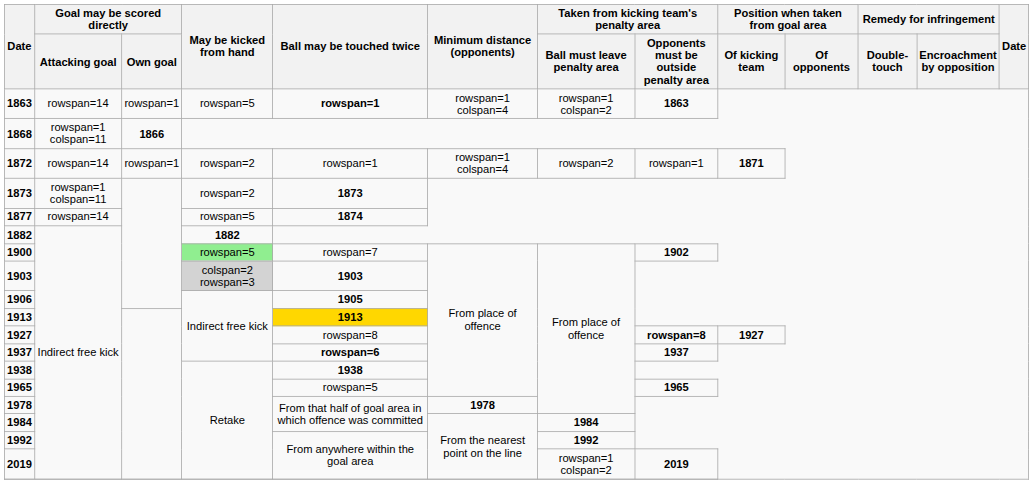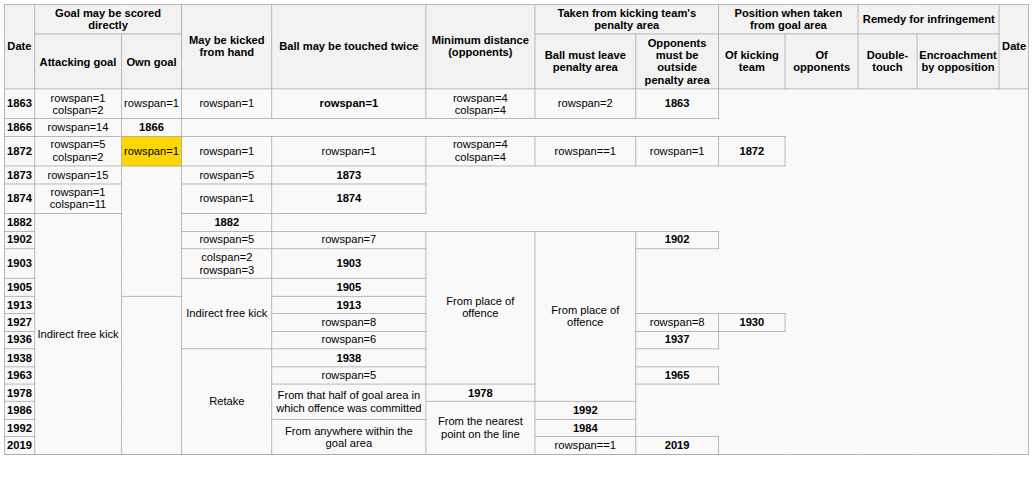(78, 103) rowspan=14 -> (78, 103) rowspan=1 colspan=2
(227, 103) rowspan=5 -> (227, 103) rowspan=1
(483, 103) rowspan=1 colspan=4 -> (480, 103) rowspan=4 colspan=4
(586, 103) rowspan=1 colspan=2 -> (585, 103) rowspan=2
(19, 133) 1868 -> (19, 127) 1866
(78, 133) rowspan=1 colspan=11 -> (78, 127) rowspan=14
(78, 163) rowspan=14 -> (78, 151) rowspan=5 colspan=2
(152, 163) no background -> (152, 151) gold background
(227, 163) rowspan=2 -> (227, 151) rowspan=1
(483, 163) rowspan=1 colspan=4 -> (480, 151) rowspan=4 colspan=4
(586, 163) rowspan=2 -> (585, 151) rowspan==1
(751, 163) 1871 -> (752, 151) 1872
(78, 193) rowspan=1 colspan=11 -> (78, 174) rowspan=15
(227, 193) rowspan=2 -> (227, 174) rowspan=5
(19, 217) 1877 -> (19, 198) 1874
(78, 217) rowspan=14 -> (78, 198) rowspan=1 colspan=11
(227, 217) rowspan=5 -> (227, 198) rowspan=1
(19, 252) 1900 -> (19, 240) 1902
(227, 252) lightgreen background -> (227, 240) no background
(227, 276) lightgrey background -> (227, 263) no background
(19, 299) 1906 -> (19, 287) 1905
(350, 317) gold background -> (349, 305) no background
(676, 334) bold -> (677, 322) normal
(751, 334) 1927 -> (752, 322) 1930
(19, 352) 1937 -> (19, 340) 1936
(350, 352) bold -> (349, 340) normal
(19, 387) 1965 -> (19, 375) 1963
(19, 422) 1984 -> (19, 410) 1986
(586, 422) 1984 -> (585, 410) 1992
(586, 440) 1992 -> (585, 428) 1984
(586, 464) rowspan=1 colspan=2 -> (585, 445) rowspan==1
